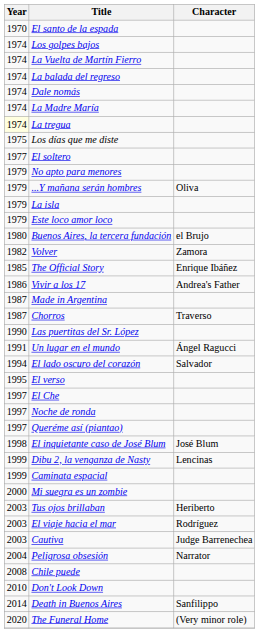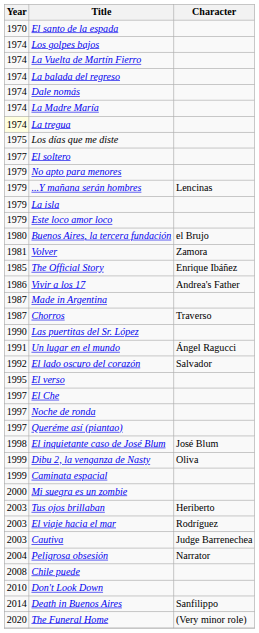(187, 188) Oliva -> (194, 188) Lencinas
(17, 252) 1982 -> (17, 252) 1981
(17, 364) 1994 -> (17, 364) 1992
(194, 460) Lencinas -> (187, 460) Oliva
